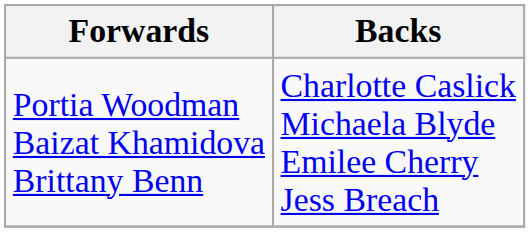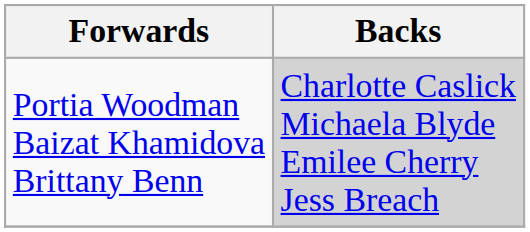(398, 141) no background -> (398, 141) lightgrey background
